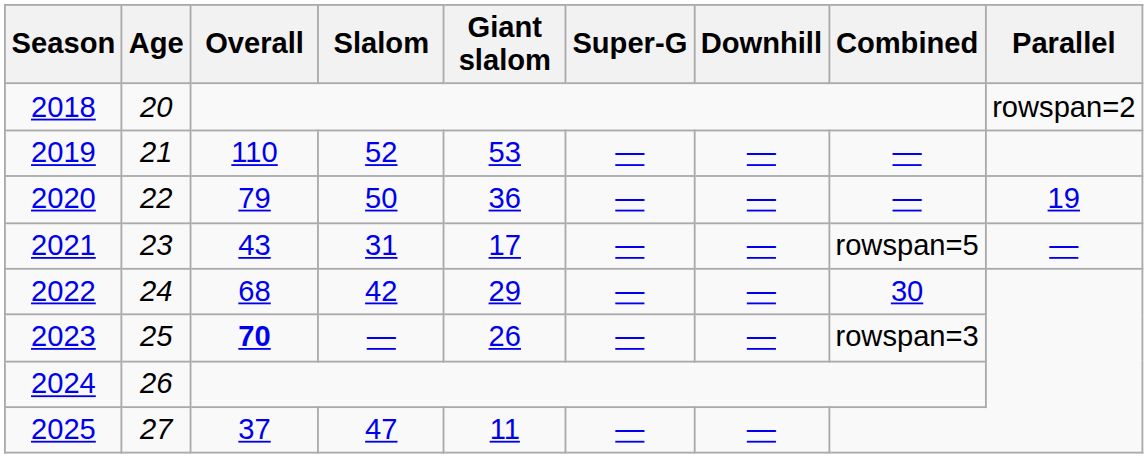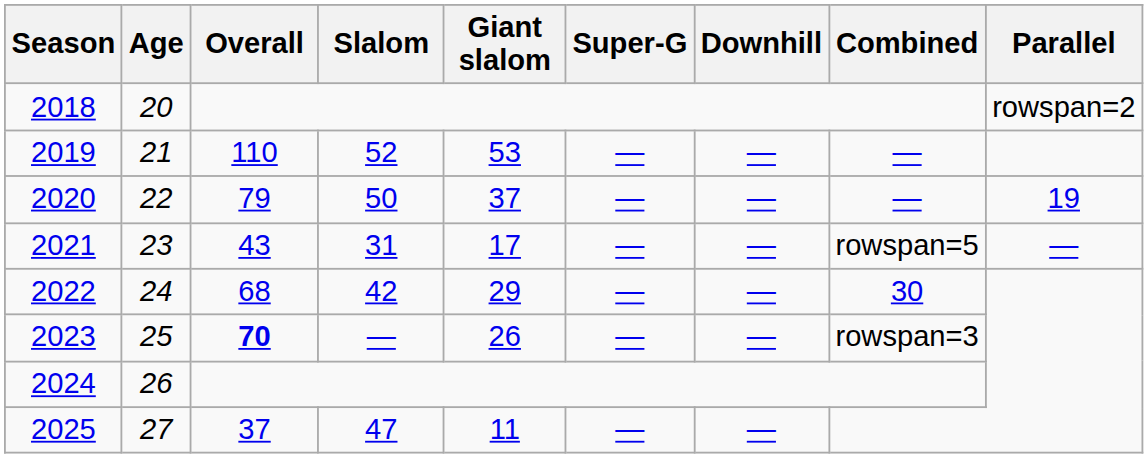(505, 198) 36 -> (505, 198) 37
